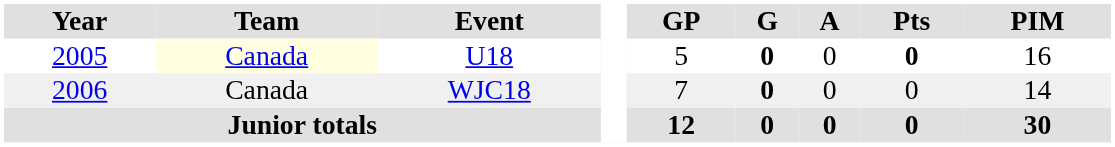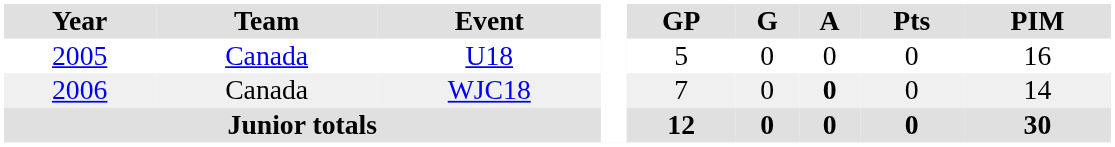(267, 55) lightyellow background -> (267, 55) no background
(767, 55) bold -> (767, 55) normal
(912, 55) bold -> (912, 55) normal
(767, 90) bold -> (767, 90) normal
(830, 90) normal -> (830, 90) bold
